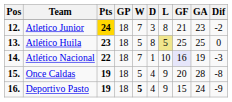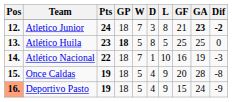(106, 27) gold background -> (106, 27) no background
(200, 27) normal -> (200, 27) bold
(219, 27) normal -> (219, 27) bold
(124, 43) normal -> (124, 43) bold
(166, 43) khaki background -> (166, 43) no background
(182, 58) lavender background -> (182, 58) no background
(14, 89) no background -> (14, 89) lightsalmon background
(140, 89) bold -> (140, 89) normal
